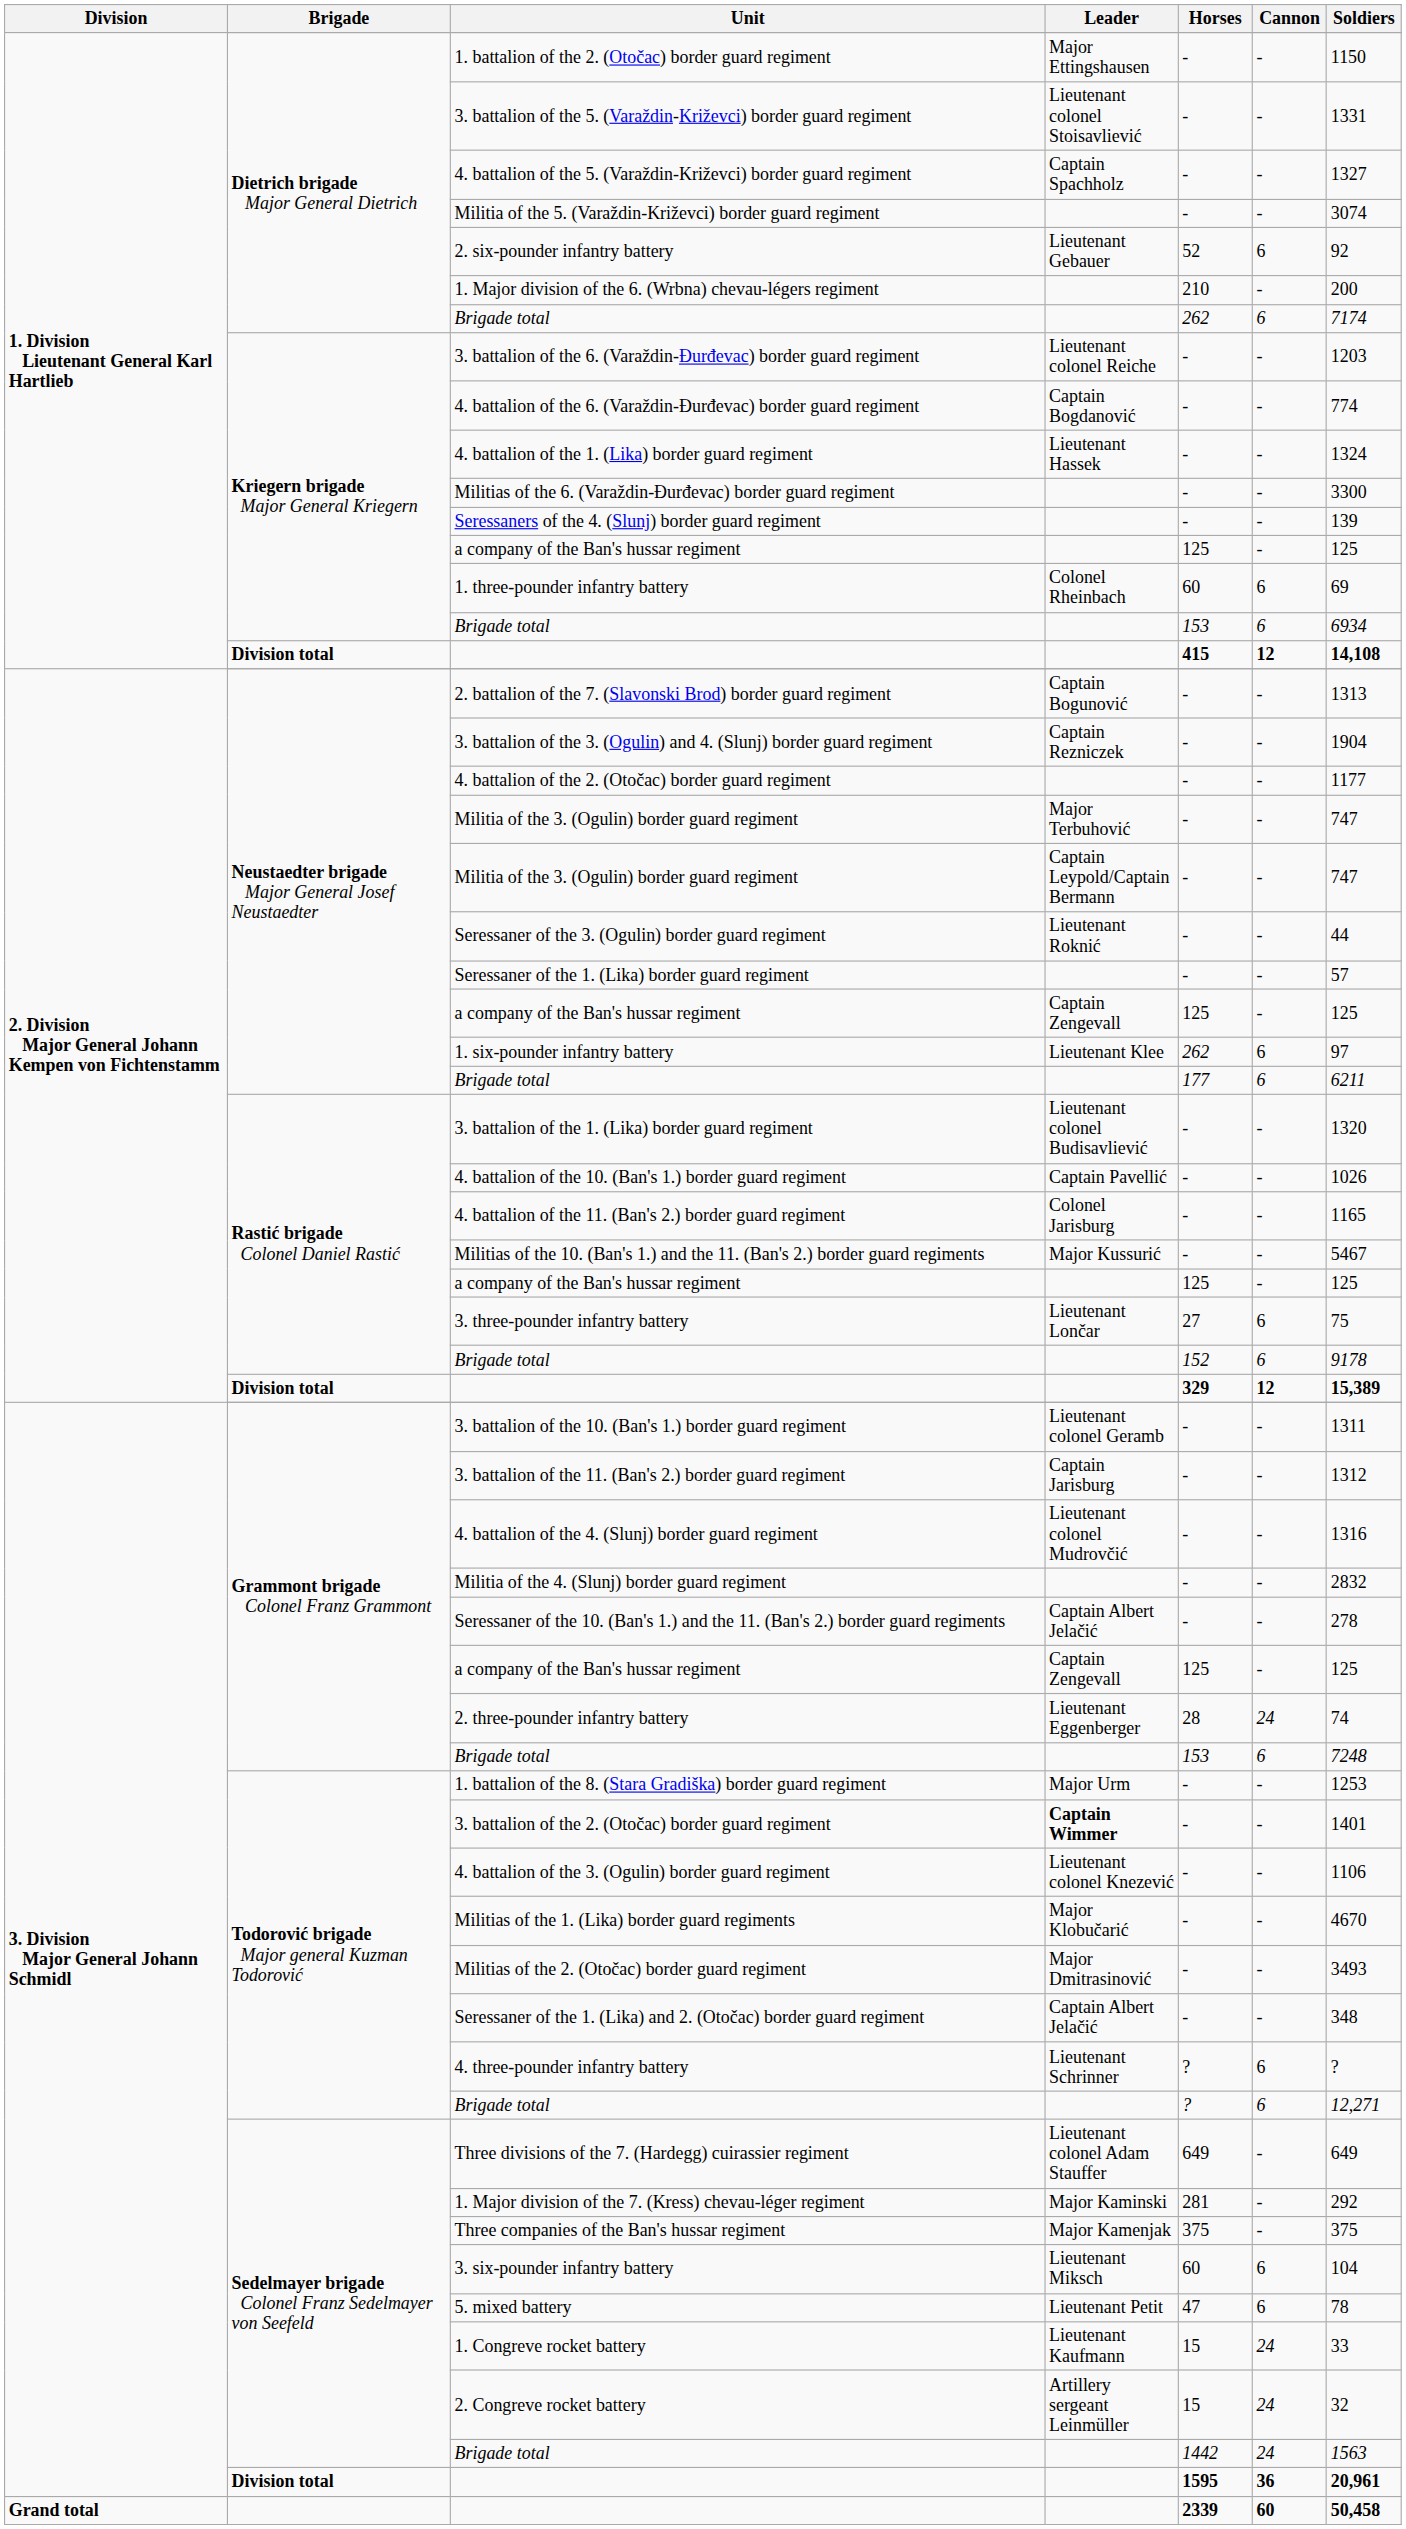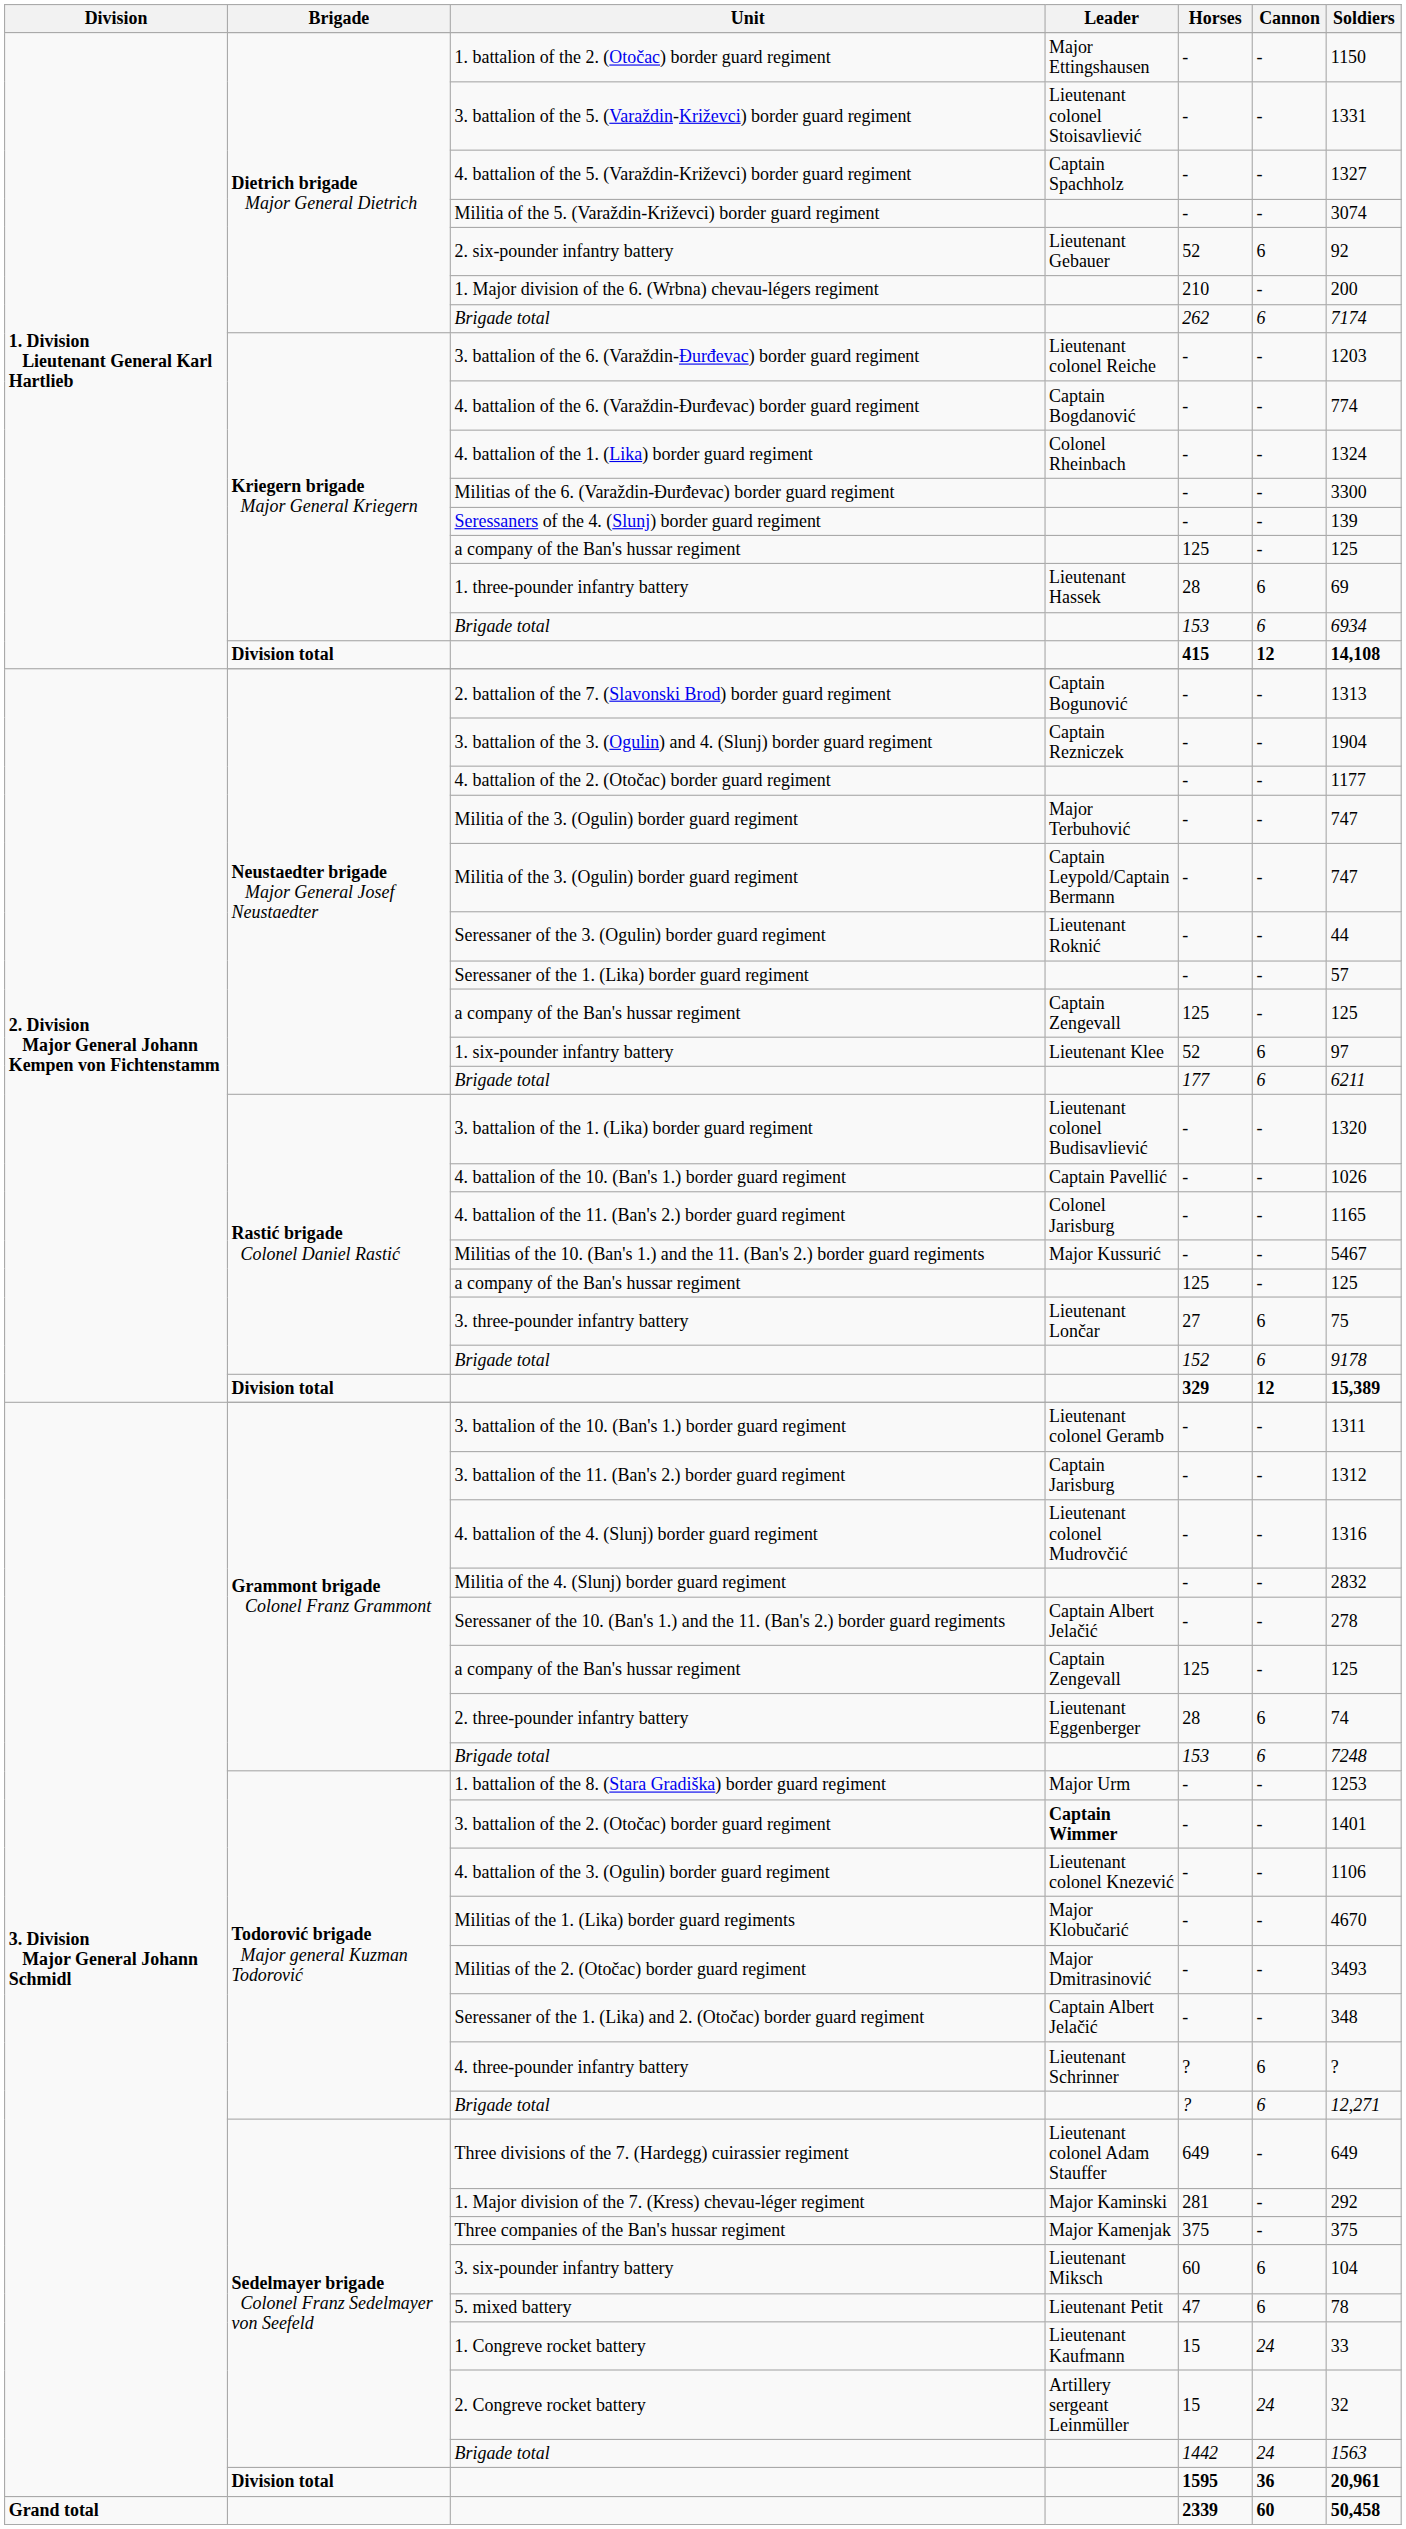(1087, 454) Lieutenant Hassek -> (1087, 454) Colonel Rheinbach
(1087, 587) Colonel Rheinbach -> (1087, 587) Lieutenant Hassek
(1191, 587) 60 -> (1191, 587) 28
(1196, 1051) 262 -> (1191, 1051) 52
(1265, 1718) 24 -> (1261, 1718) 6
